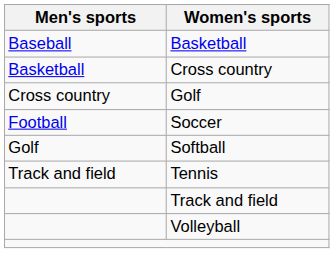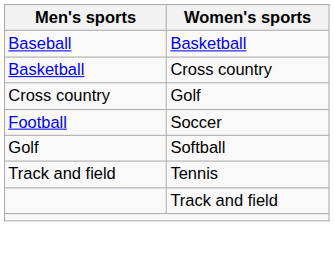- row: (205, 226)
